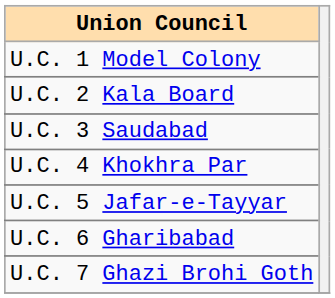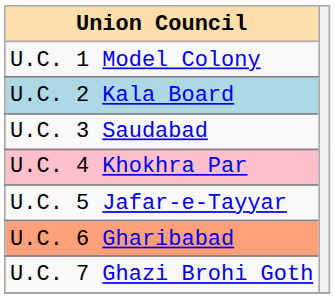(122, 95) no background -> (122, 95) lightblue background
(129, 167) no background -> (129, 167) pink background
(122, 239) no background -> (122, 239) lightsalmon background
